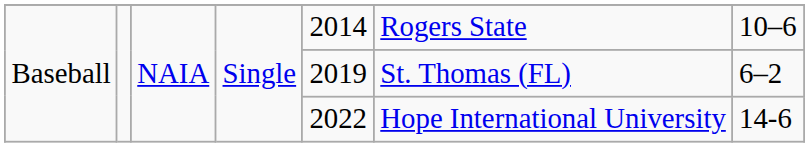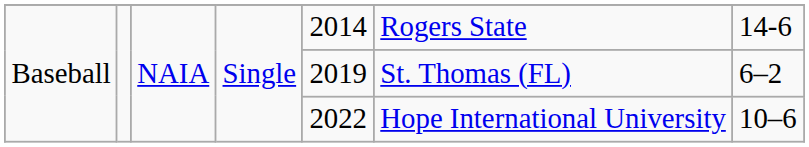(768, 27) 10–6 -> (765, 27) 14-6
(765, 118) 14-6 -> (768, 118) 10–6
